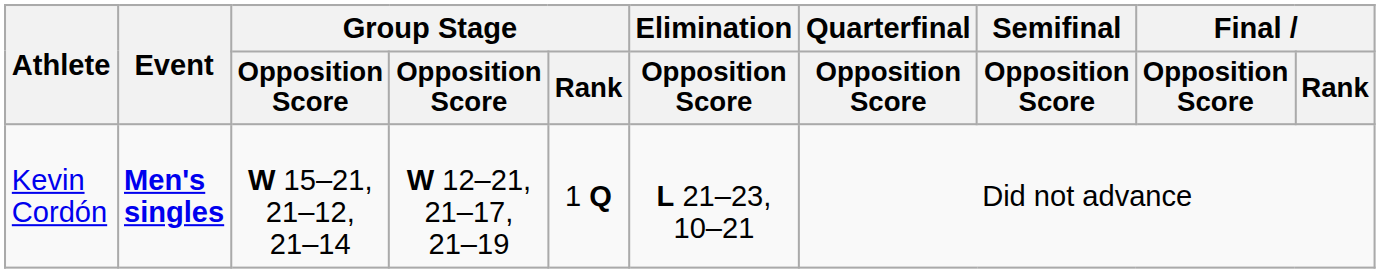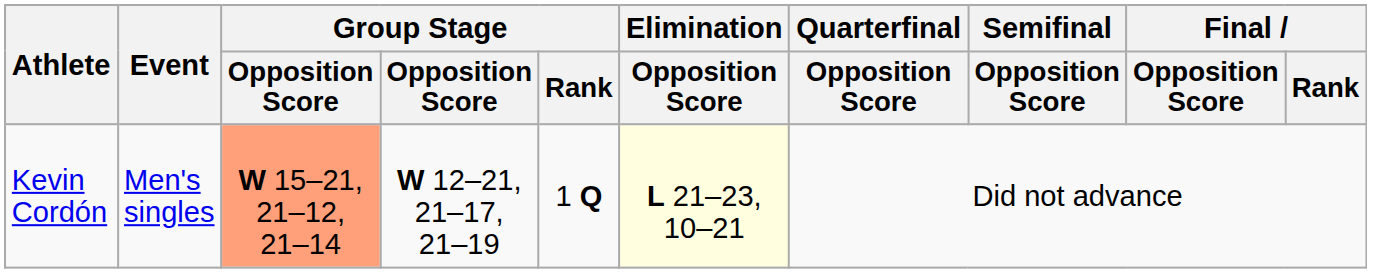(174, 196) bold -> (169, 196) normal
(310, 213) no background -> (301, 213) lightsalmon background
(714, 213) no background -> (704, 213) lightyellow background
